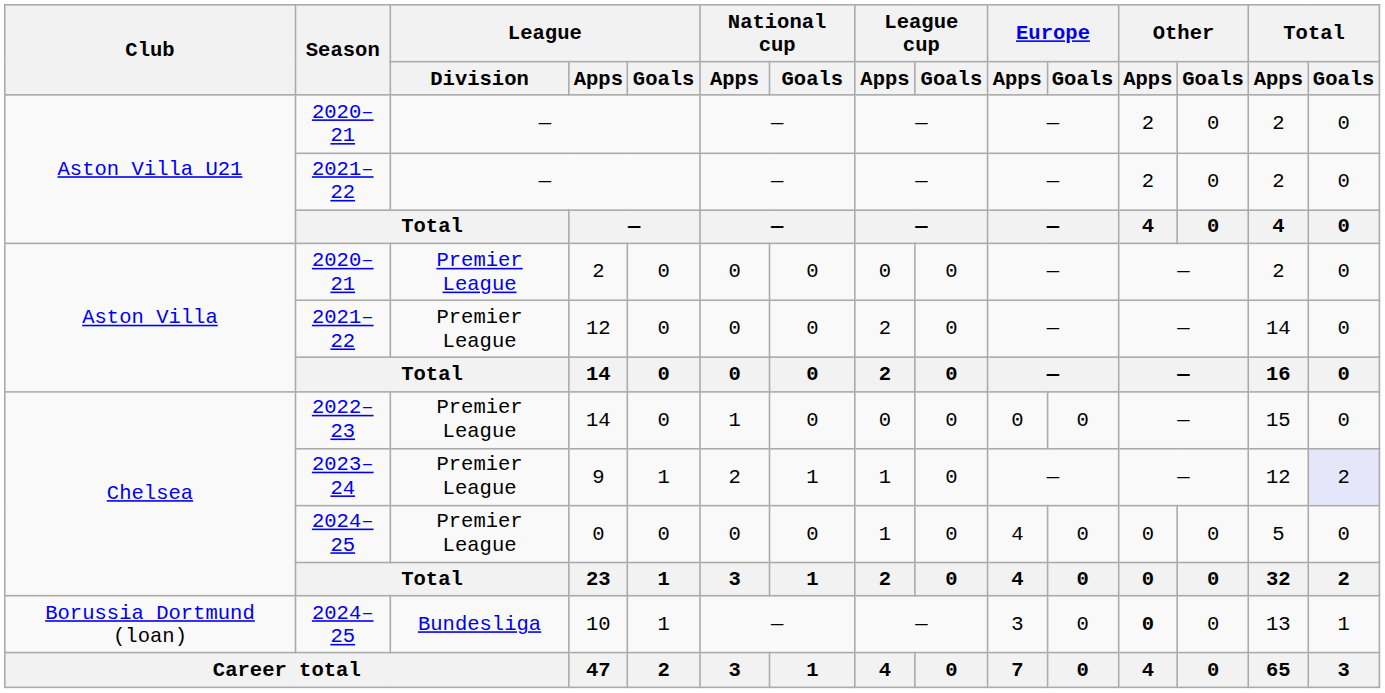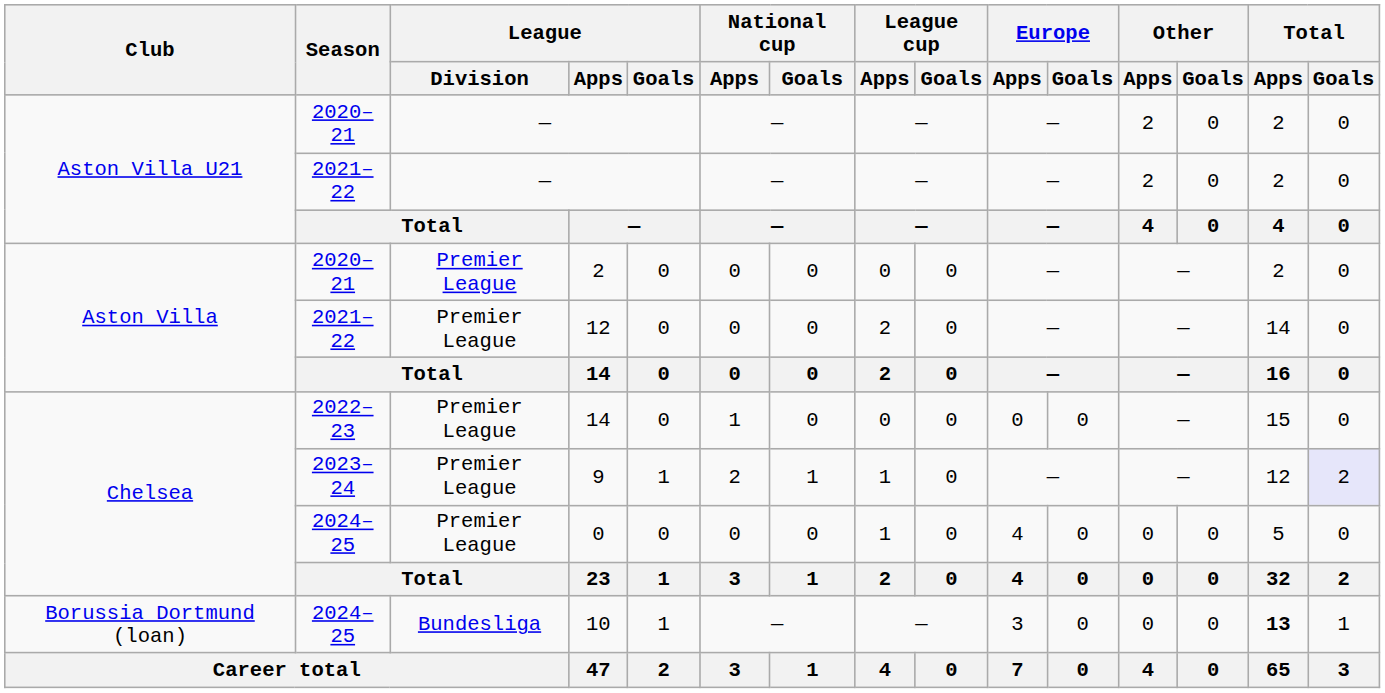(1148, 625) bold -> (1148, 625) normal
(1278, 625) normal -> (1278, 625) bold
